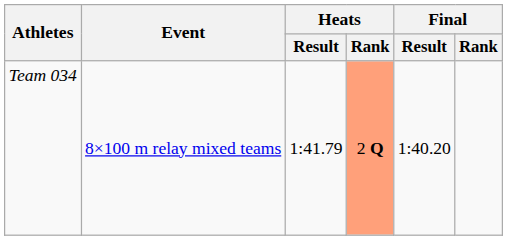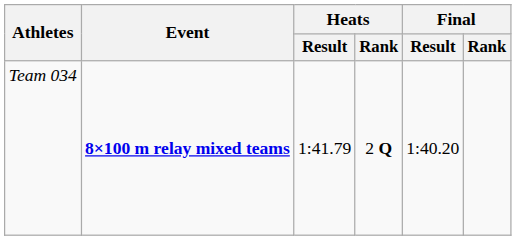(183, 148) normal -> (187, 148) bold
(370, 148) lightsalmon background -> (379, 148) no background
